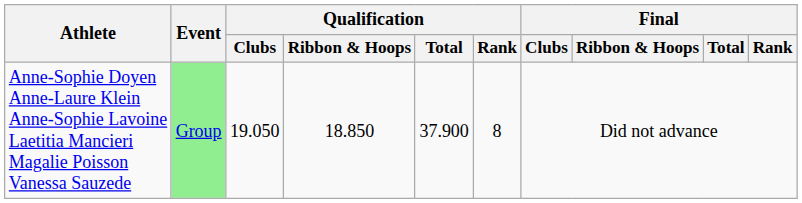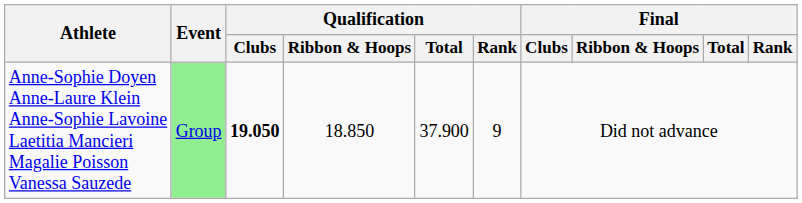(255, 130) normal -> (255, 130) bold
(497, 130) 8 -> (497, 130) 9
